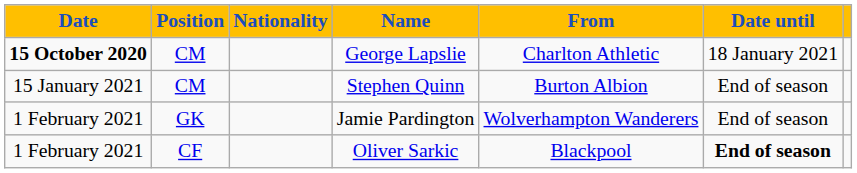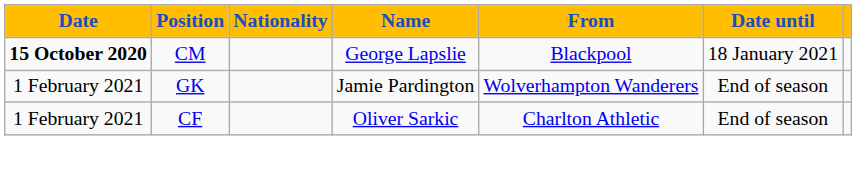(591, 53) Charlton Athletic -> (591, 53) Blackpool
- row: (406, 86)
(591, 151) Blackpool -> (591, 118) Charlton Athletic
(773, 151) bold -> (773, 118) normal
